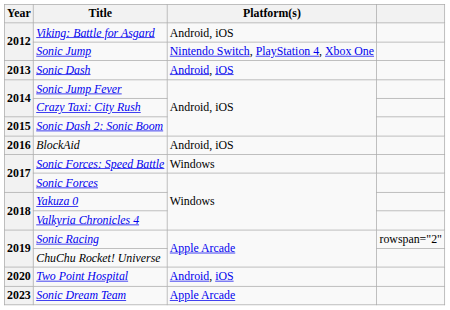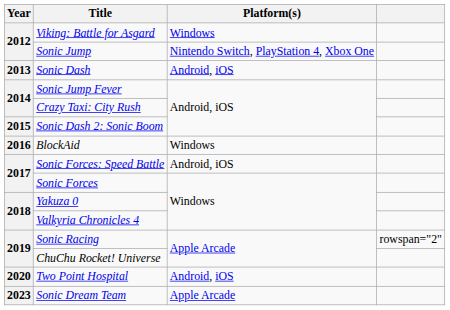(202, 32) Android, iOS -> (192, 32) Windows
(202, 145) Android, iOS -> (192, 145) Windows
(192, 164) Windows -> (202, 164) Android, iOS
